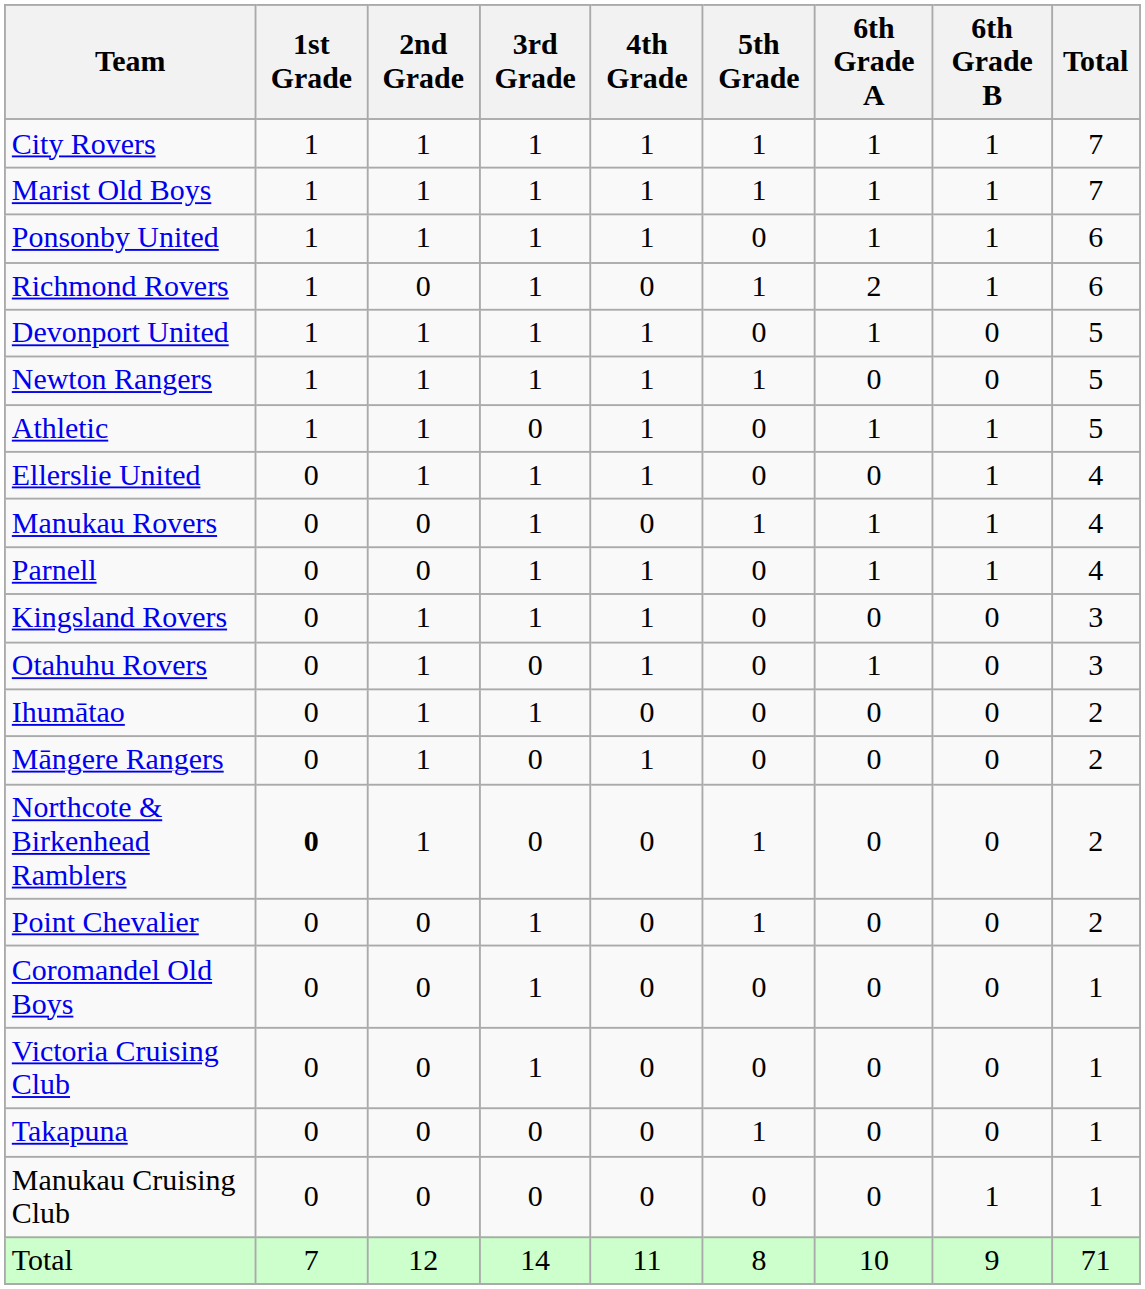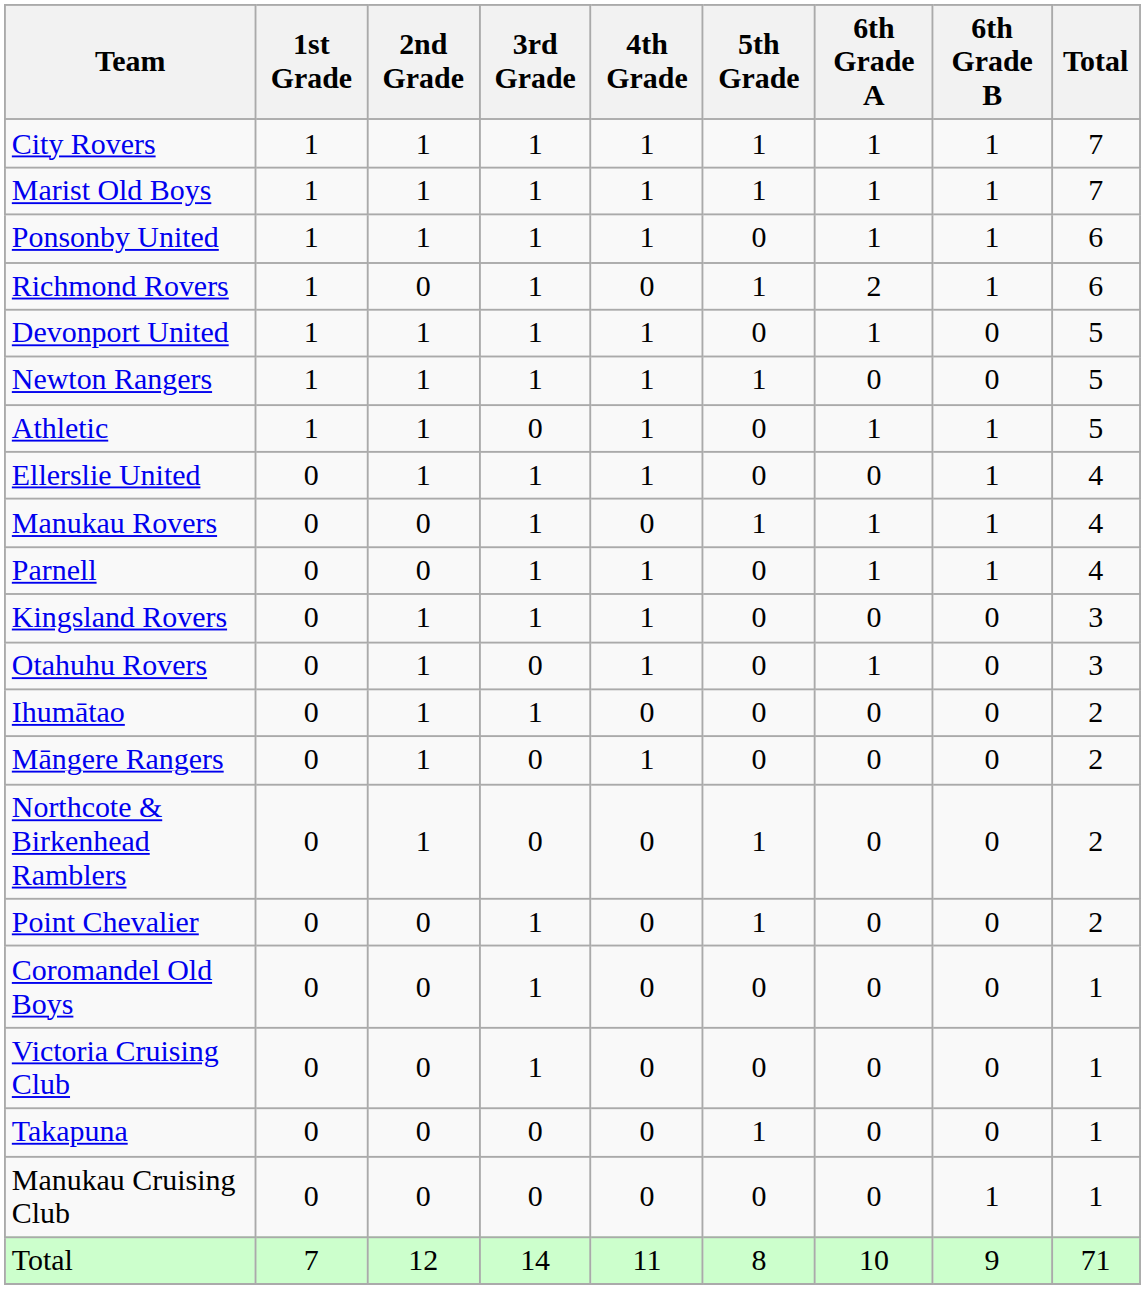(311, 840) bold -> (311, 840) normal
